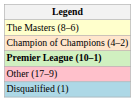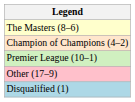(54, 58) bold -> (52, 58) normal
